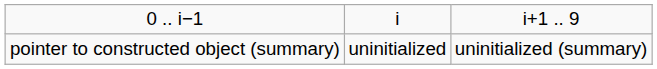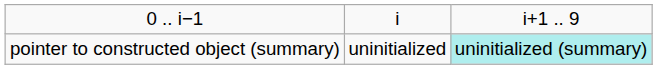(551, 49) no background -> (551, 49) paleturquoise background
